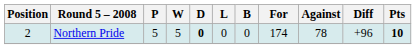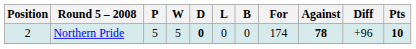(321, 33) normal -> (321, 33) bold
